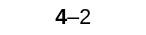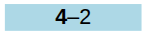(73, 17) no background -> (73, 17) lightblue background
